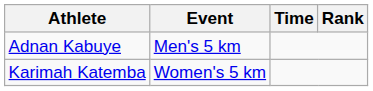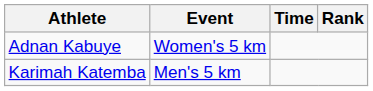(197, 46) Men's 5 km -> (210, 46) Women's 5 km
(210, 73) Women's 5 km -> (197, 73) Men's 5 km
